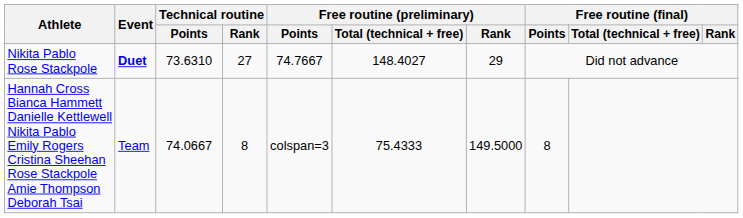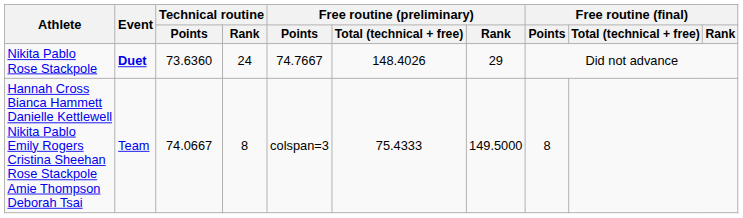(189, 61) 73.6310 -> (189, 61) 73.6360
(245, 61) 27 -> (245, 61) 24
(399, 61) 148.4027 -> (399, 61) 148.4026
